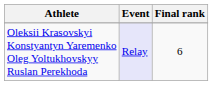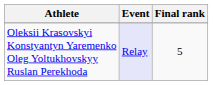(180, 51) 6 -> (180, 51) 5
